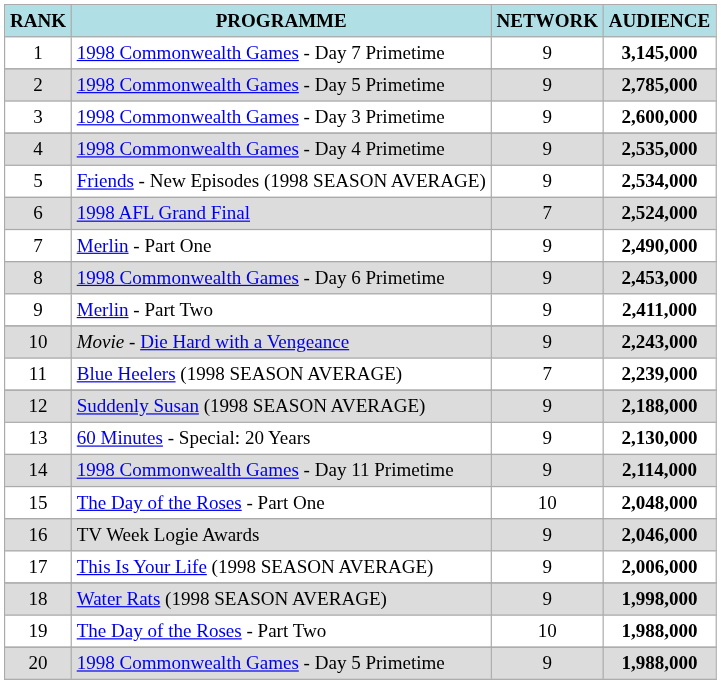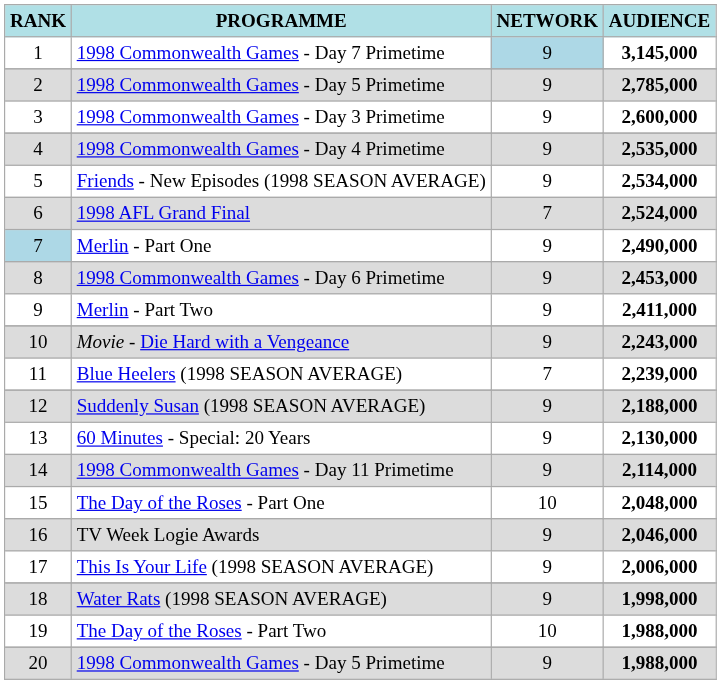(547, 52) no background -> (547, 52) lightblue background
(38, 245) no background -> (38, 245) lightblue background
